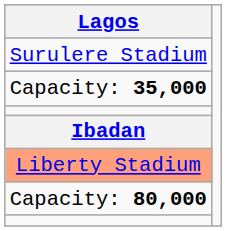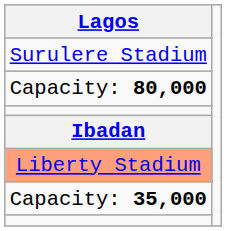(108, 88) Capacity: 35,000 -> (108, 88) Capacity: 80,000
(108, 199) Capacity: 80,000 -> (108, 199) Capacity: 35,000
